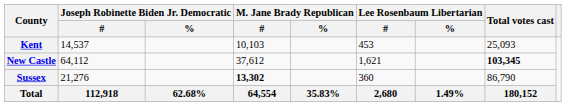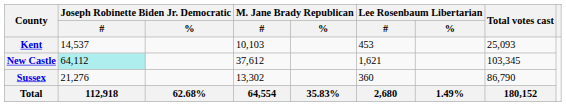(74, 61) no background -> (74, 61) paleturquoise background
(504, 61) bold -> (504, 61) normal
(250, 77) bold -> (250, 77) normal
